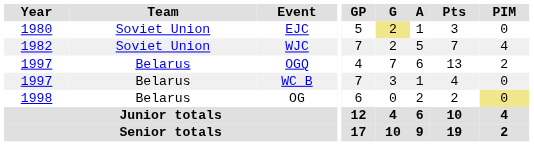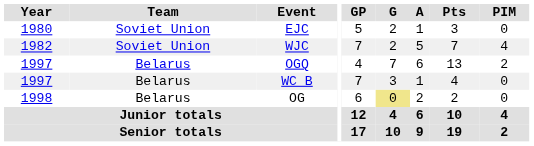(393, 30) khaki background -> (393, 30) no background
(393, 98) no background -> (393, 98) khaki background
(504, 98) khaki background -> (504, 98) no background
